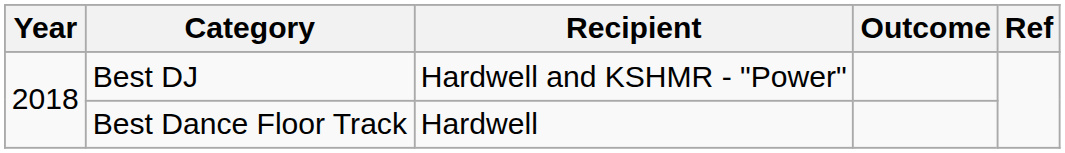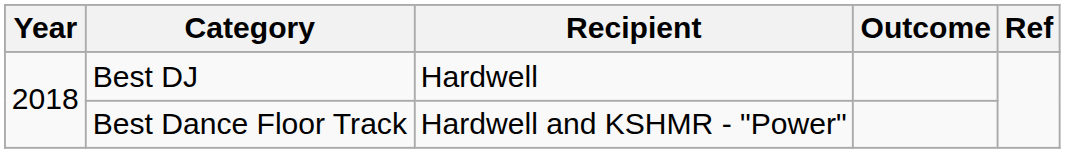(634, 76) Hardwell and KSHMR - "Power" -> (479, 76) Hardwell
(479, 123) Hardwell -> (634, 123) Hardwell and KSHMR - "Power"
